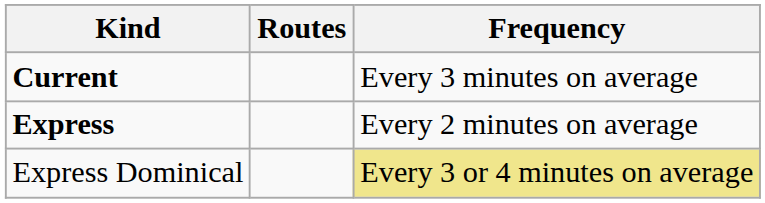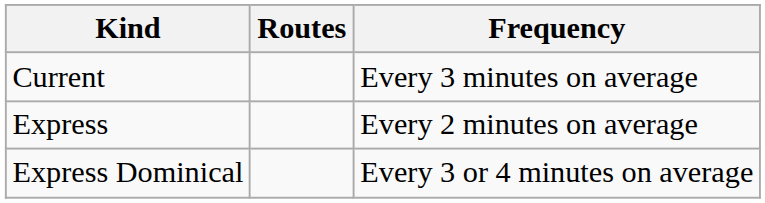(65, 76) bold -> (59, 76) normal
(63, 124) bold -> (60, 124) normal
(557, 172) khaki background -> (557, 172) no background
